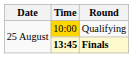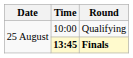(65, 28) gold background -> (65, 28) no background
